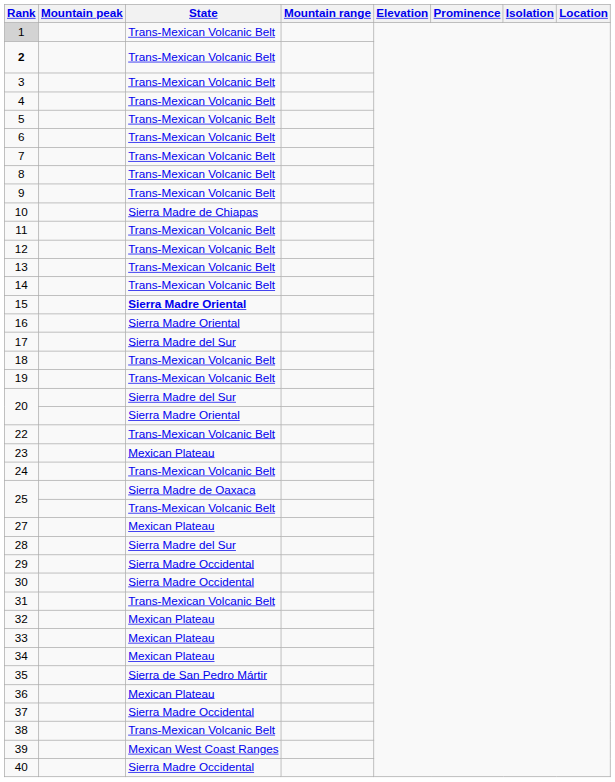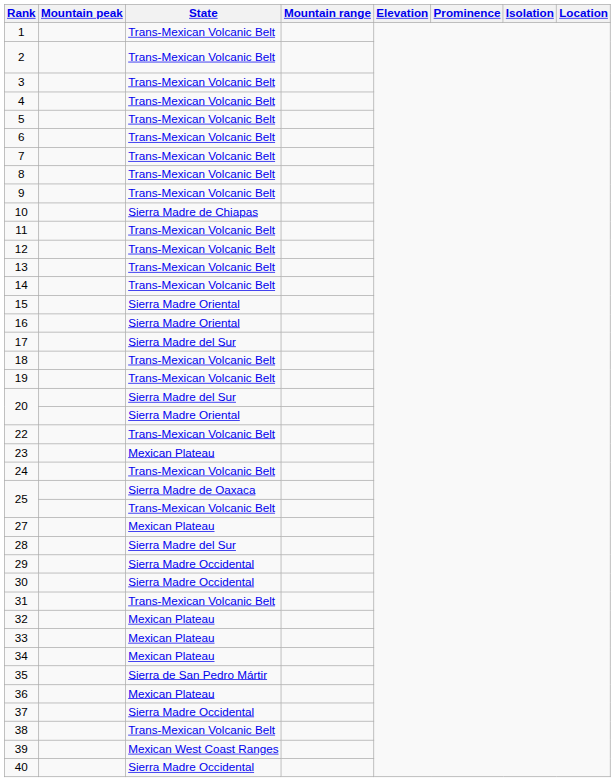(21, 32) lightgrey background -> (21, 32) no background
(21, 57) bold -> (21, 57) normal
(187, 304) bold -> (184, 304) normal
